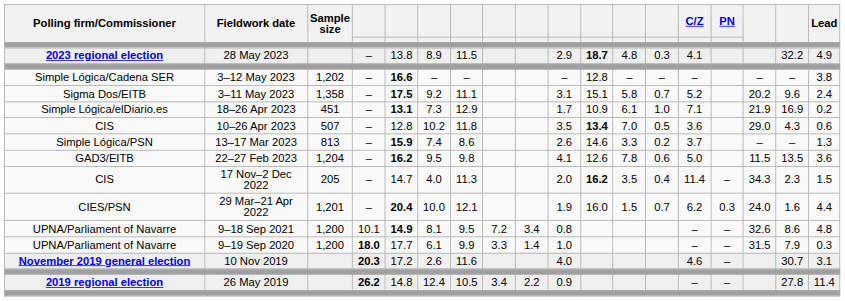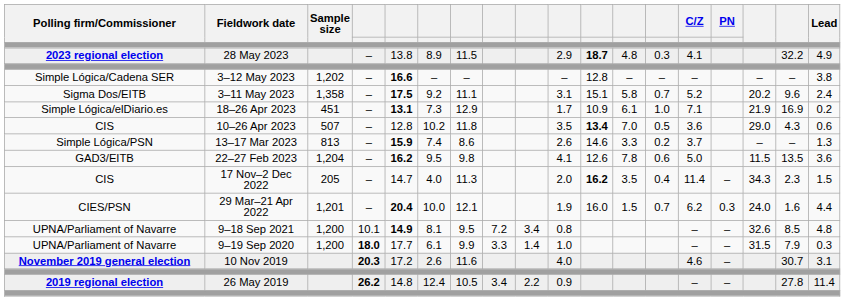(792, 229) 8.6 -> (792, 229) 8.5
